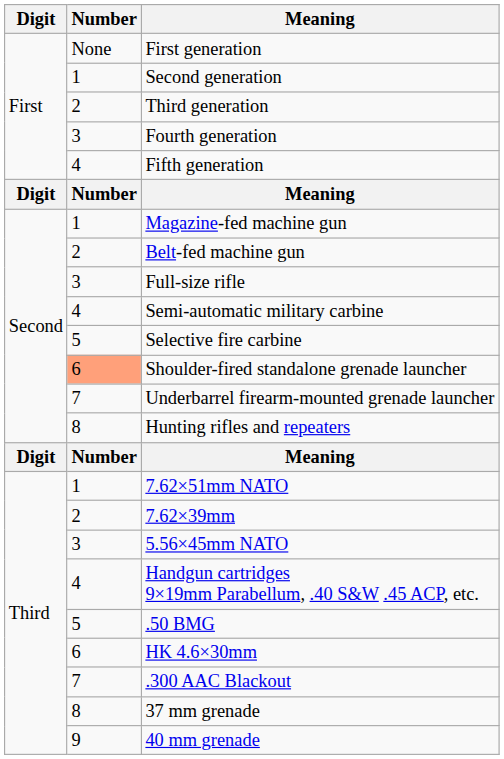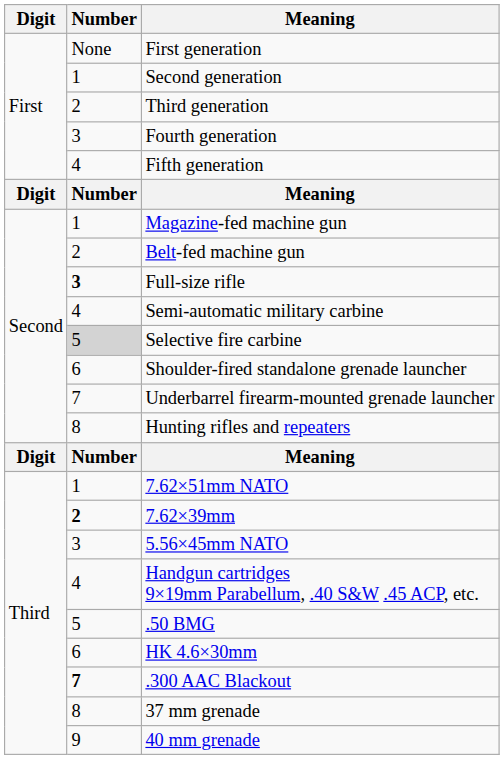(76, 281) normal -> (76, 281) bold
(76, 340) no background -> (76, 340) lightgrey background
(76, 369) lightsalmon background -> (76, 369) no background
(76, 515) normal -> (76, 515) bold
(76, 681) normal -> (76, 681) bold
